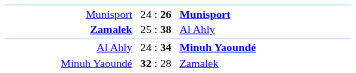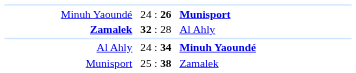(109, 14) Munisport -> (97, 14) Minuh Yaoundé
(156, 29) 25 : 38 -> (156, 29) 32 : 28
(97, 63) Minuh Yaoundé -> (109, 63) Munisport
(156, 63) 32 : 28 -> (156, 63) 25 : 38
